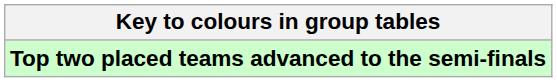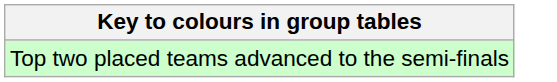(278, 58) bold -> (259, 58) normal
